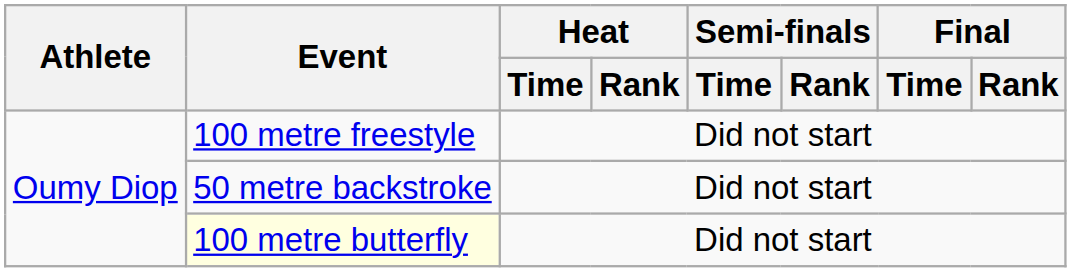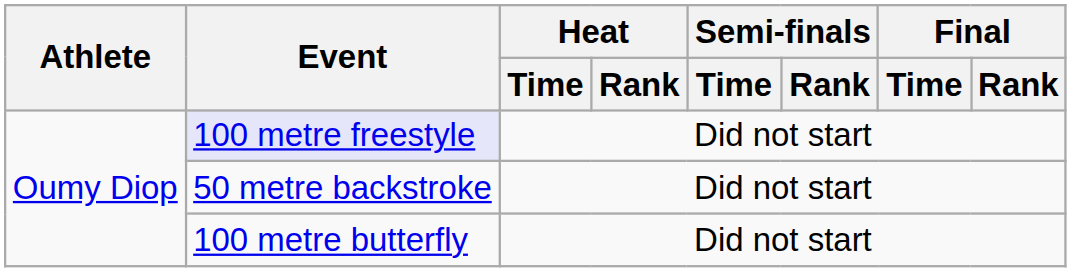(334, 136) no background -> (334, 136) lavender background
(331, 240) lightyellow background -> (331, 240) no background
